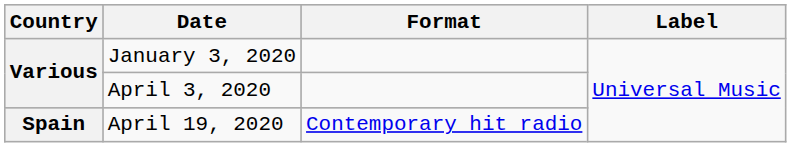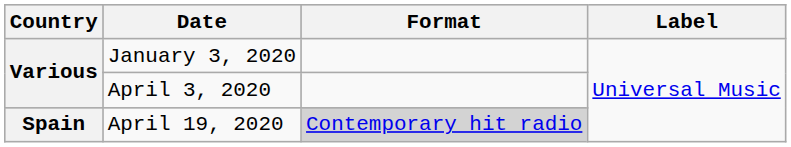(444, 124) no background -> (444, 124) lightgrey background
